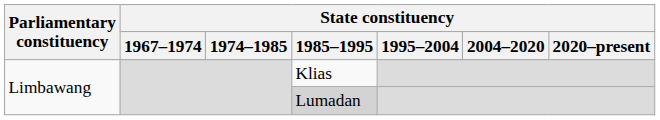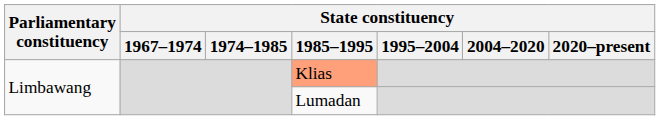(314, 73) no background -> (314, 73) lightsalmon background
(328, 100) lightgrey background -> (328, 100) no background
